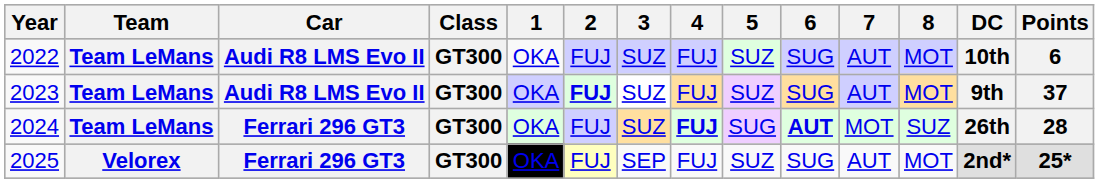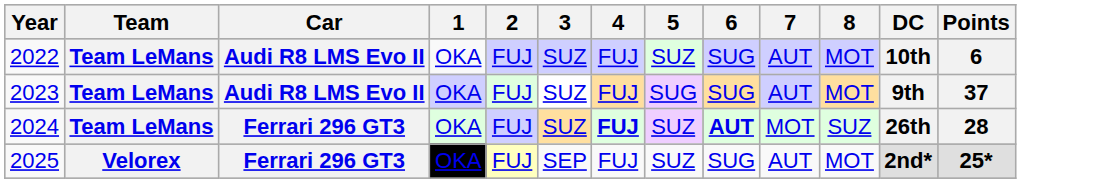- column: (469, 22)
(591, 91) bold -> (512, 91) normal
(752, 91) SUZ -> (673, 91) SUG
(752, 126) SUG -> (673, 126) SUZ
